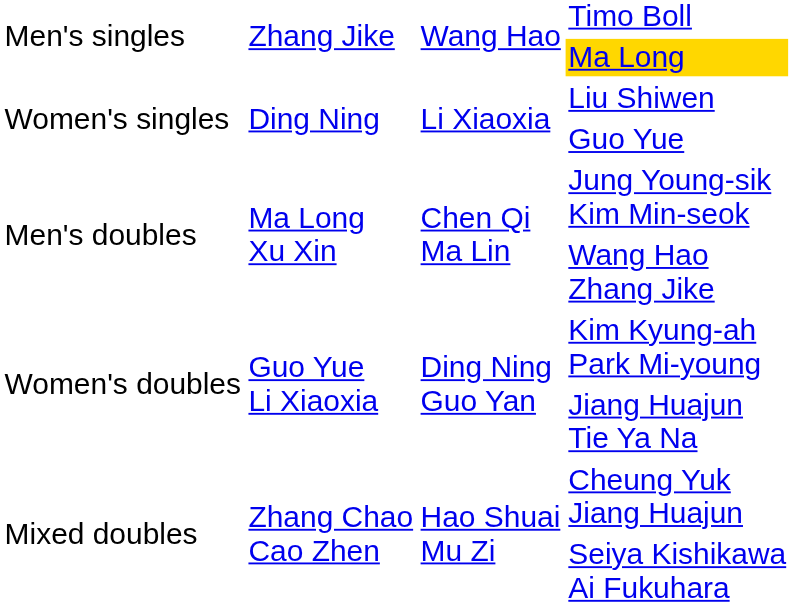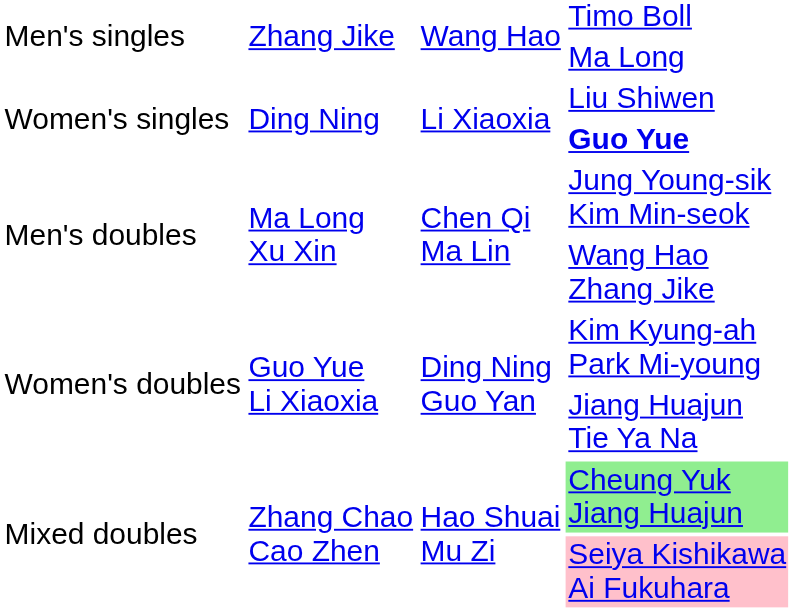(627, 57) gold background -> (627, 57) no background
(626, 139) normal -> (629, 139) bold
(656, 496) no background -> (656, 496) lightgreen background
(677, 571) no background -> (677, 571) pink background
